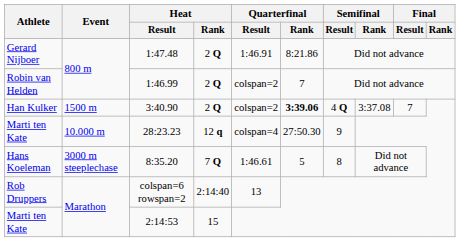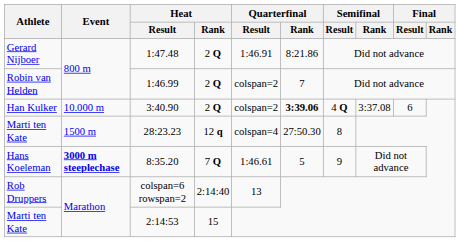(81, 108) 1500 m -> (84, 108) 10.000 m
(410, 108) 7 -> (410, 108) 6
(85, 132) 10.000 m -> (80, 132) 1500 m
(339, 132) 9 -> (339, 132) 8
(91, 162) normal -> (92, 162) bold
(339, 162) 8 -> (339, 162) 9
